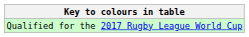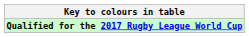(124, 26) normal -> (124, 26) bold
